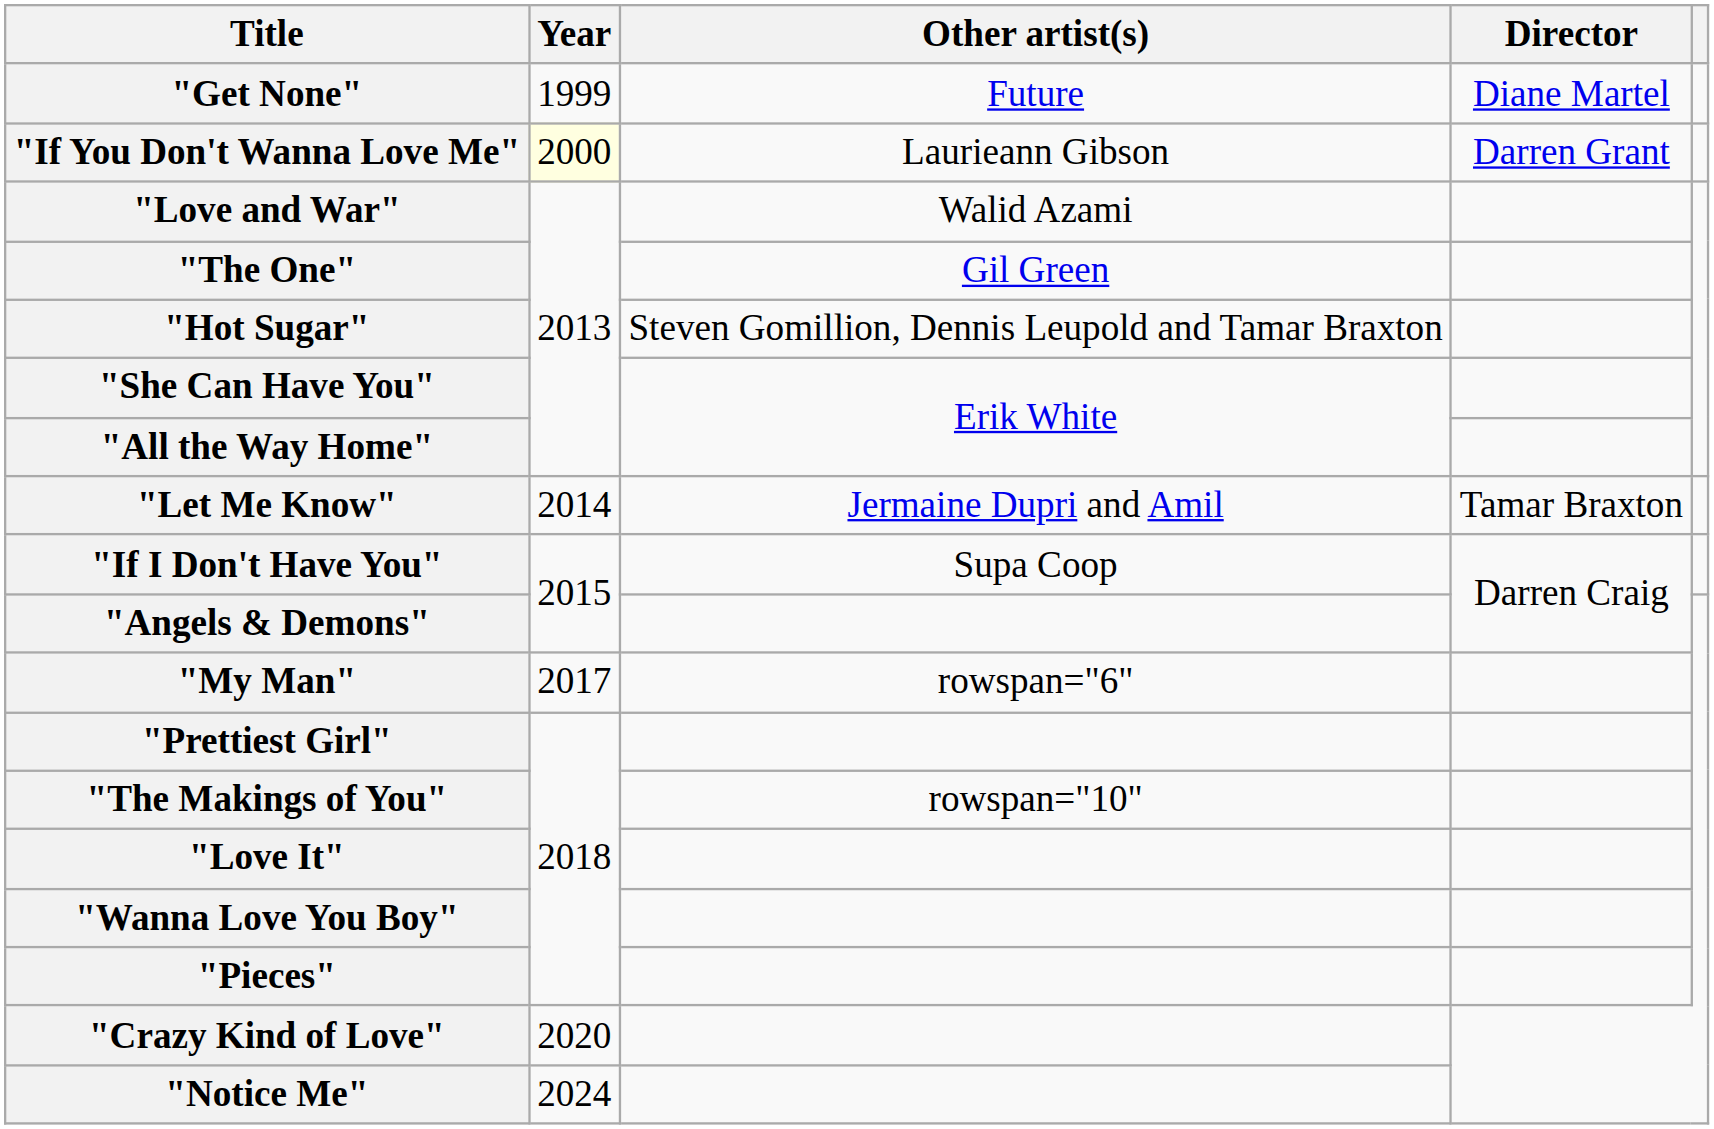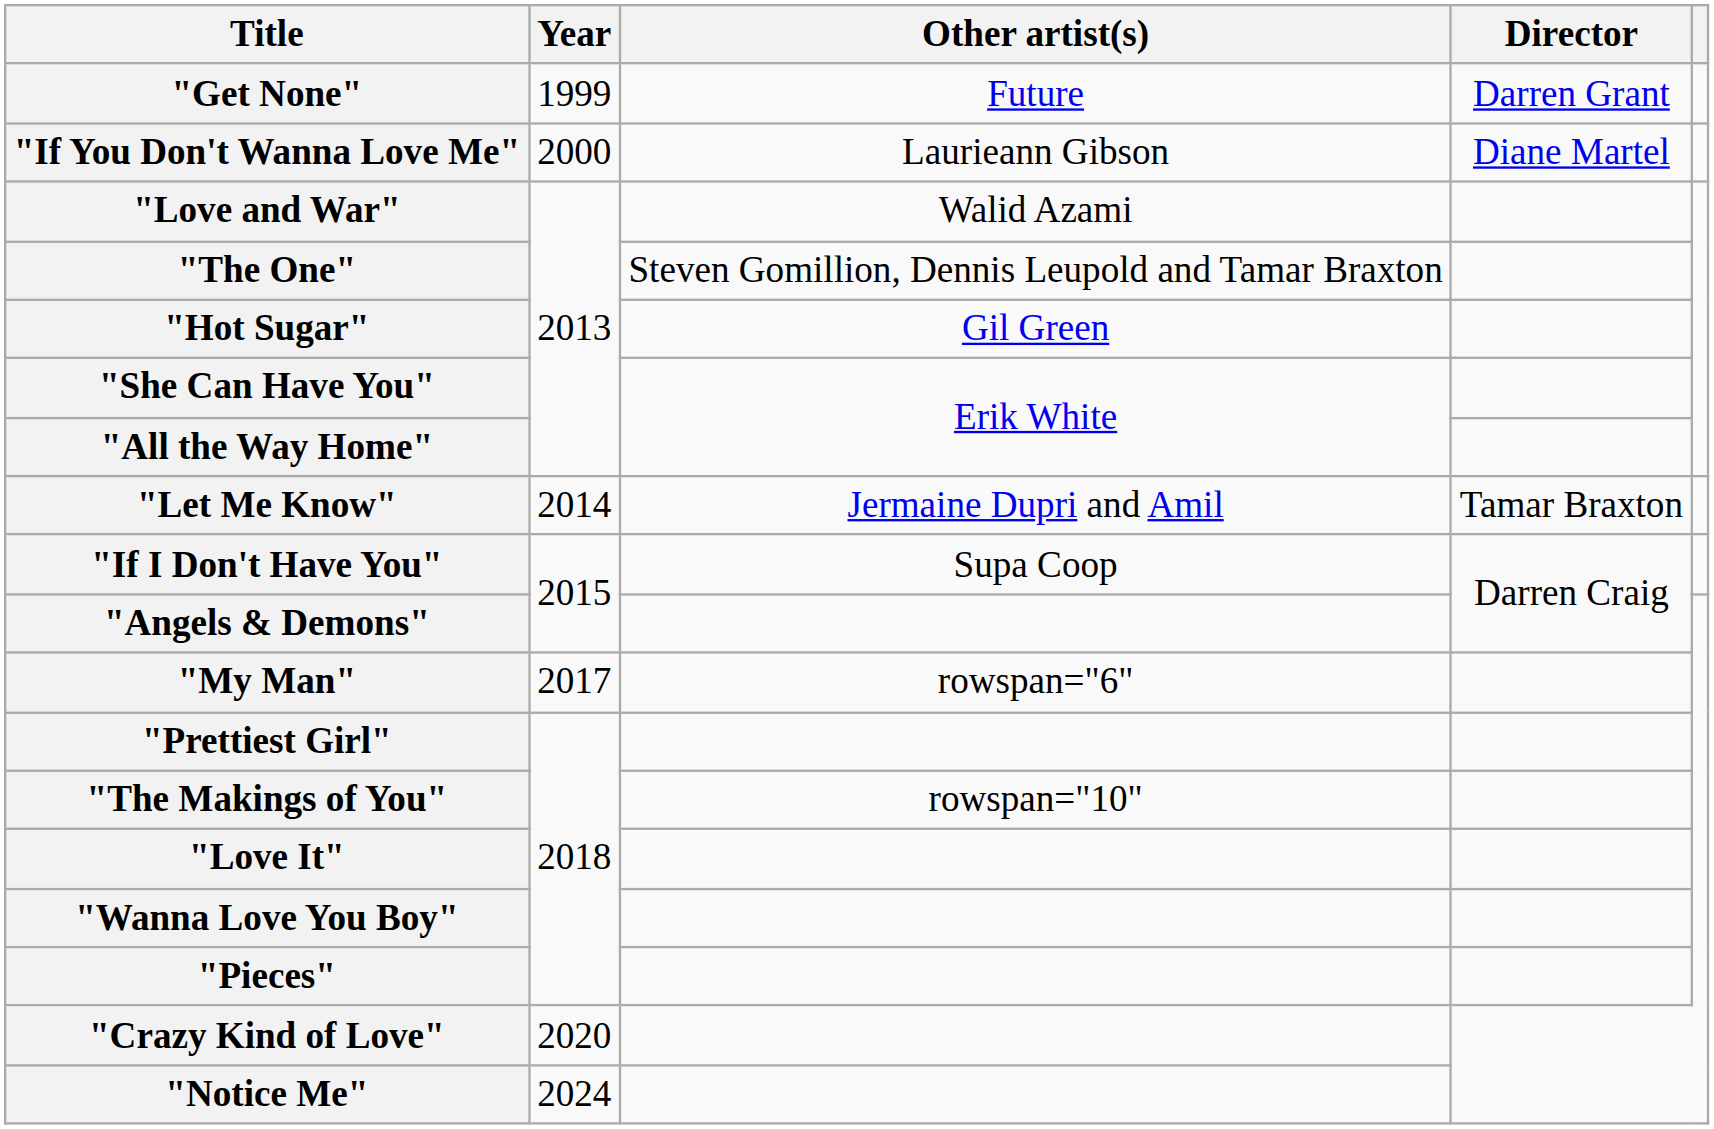(1571, 92) Diane Martel -> (1571, 92) Darren Grant
(574, 151) lightyellow background -> (574, 151) no background
(1571, 151) Darren Grant -> (1571, 151) Diane Martel
(1036, 269) Gil Green -> (1036, 269) Steven Gomillion, Dennis Leupold and Tamar Braxton
(1036, 328) Steven Gomillion, Dennis Leupold and Tamar Braxton -> (1036, 328) Gil Green
